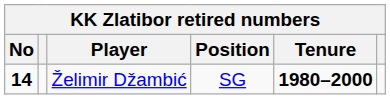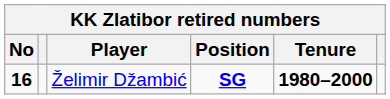(22, 79) 14 -> (22, 79) 16
(232, 79) normal -> (232, 79) bold
